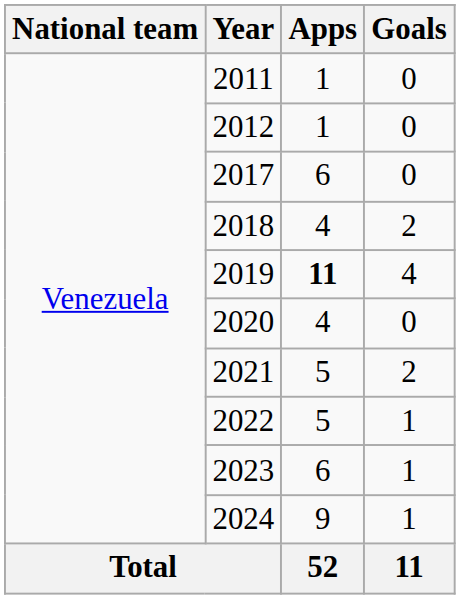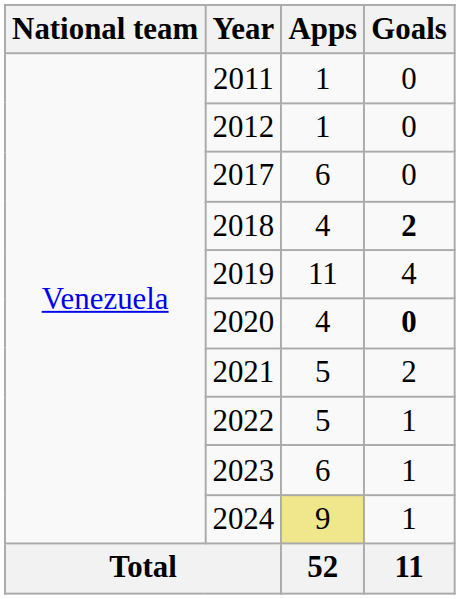(409, 224) normal -> (409, 224) bold
(323, 273) bold -> (323, 273) normal
(409, 322) normal -> (409, 322) bold
(323, 518) no background -> (323, 518) khaki background
